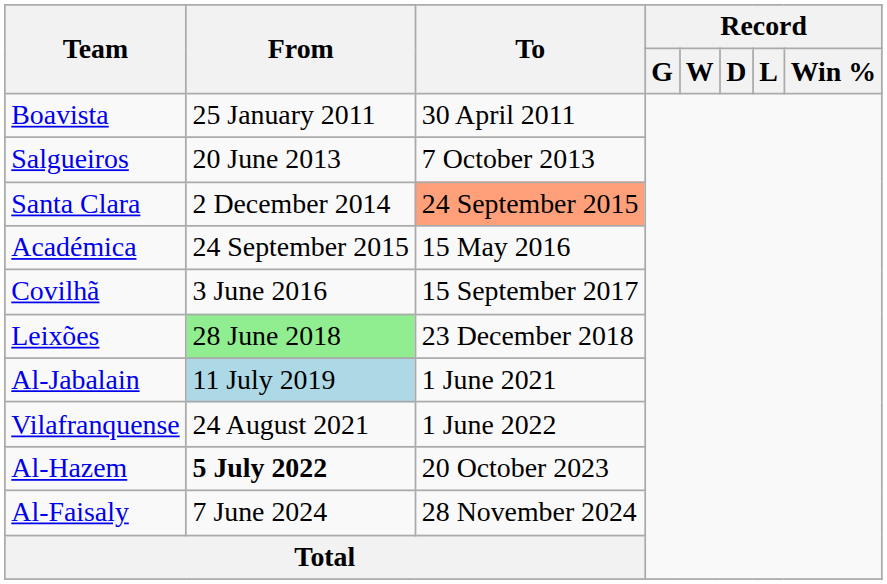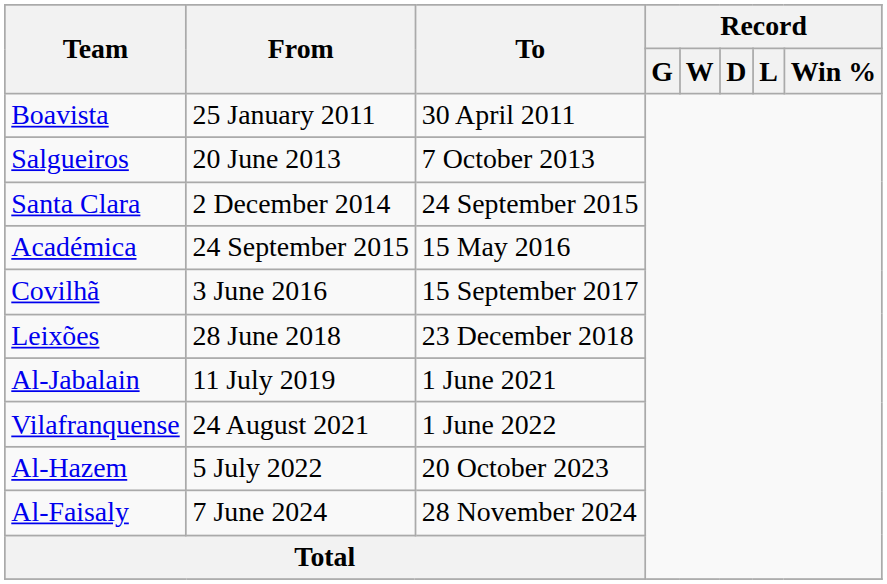(530, 203) lightsalmon background -> (530, 203) no background
(267, 335) lightgreen background -> (267, 335) no background
(264, 379) lightblue background -> (264, 379) no background
(260, 468) bold -> (257, 468) normal
